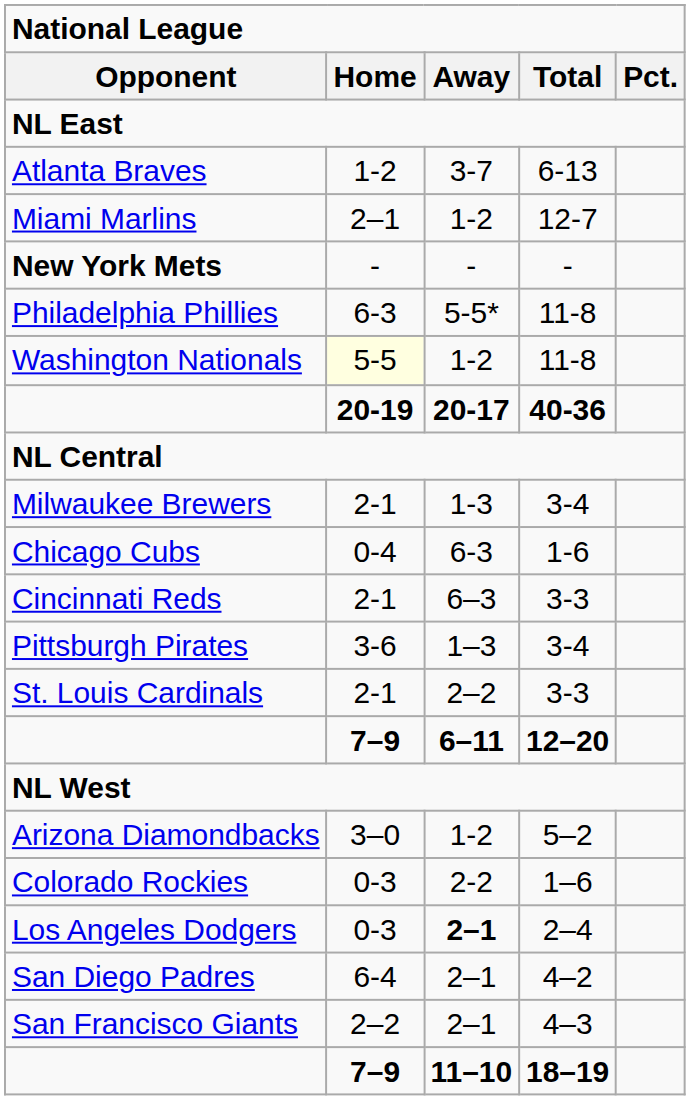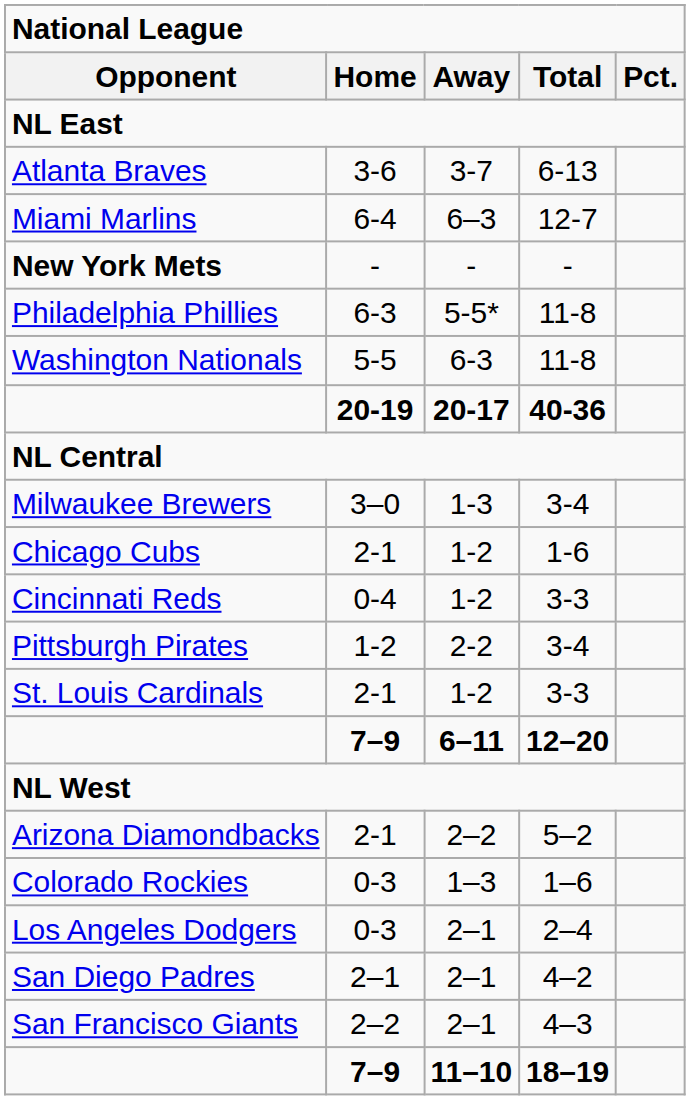(375, 171) 1-2 -> (375, 171) 3-6
(375, 218) 2–1 -> (375, 218) 6-4
(471, 218) 1-2 -> (471, 218) 6–3
(375, 361) lightyellow background -> (375, 361) no background
(471, 361) 1-2 -> (471, 361) 6-3
(375, 503) 2-1 -> (375, 503) 3–0
(375, 550) 0-4 -> (375, 550) 2-1
(471, 550) 6-3 -> (471, 550) 1-2
(375, 598) 2-1 -> (375, 598) 0-4
(471, 598) 6–3 -> (471, 598) 1-2
(375, 645) 3-6 -> (375, 645) 1-2
(471, 645) 1–3 -> (471, 645) 2-2
(471, 693) 2–2 -> (471, 693) 1-2
(375, 835) 3–0 -> (375, 835) 2-1
(471, 835) 1-2 -> (471, 835) 2–2
(471, 882) 2-2 -> (471, 882) 1–3
(471, 930) bold -> (471, 930) normal
(375, 977) 6-4 -> (375, 977) 2–1
